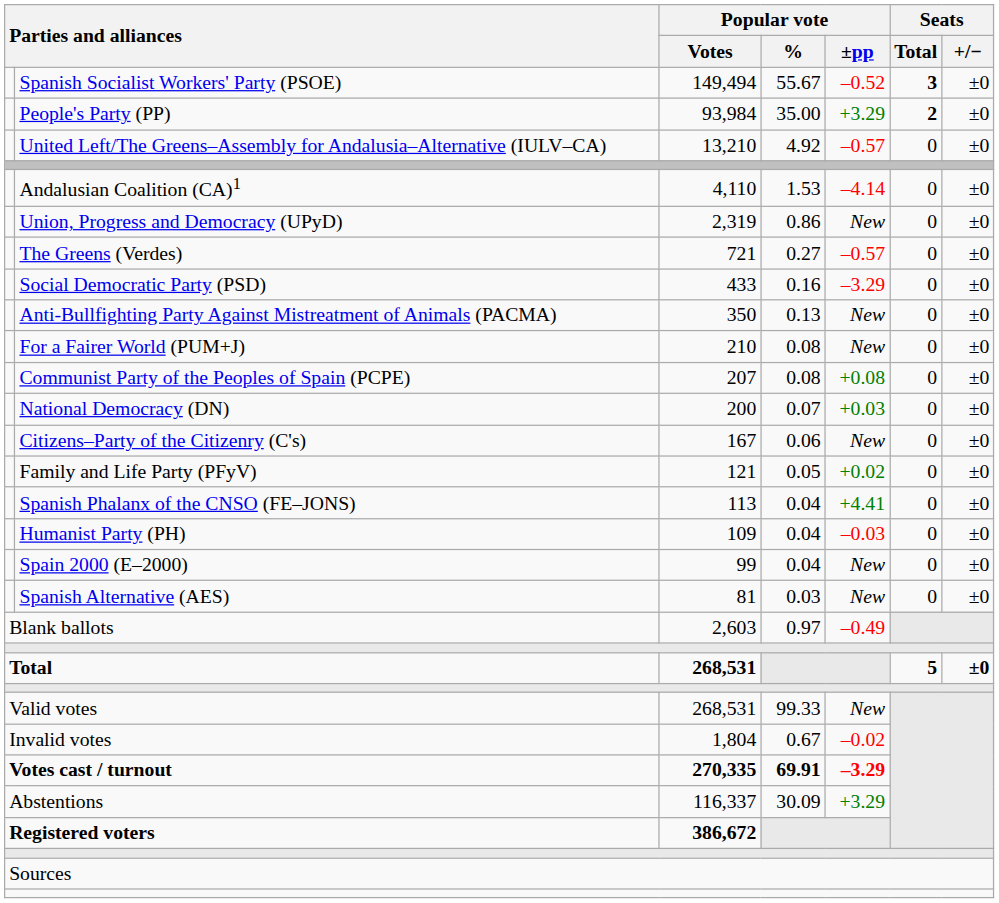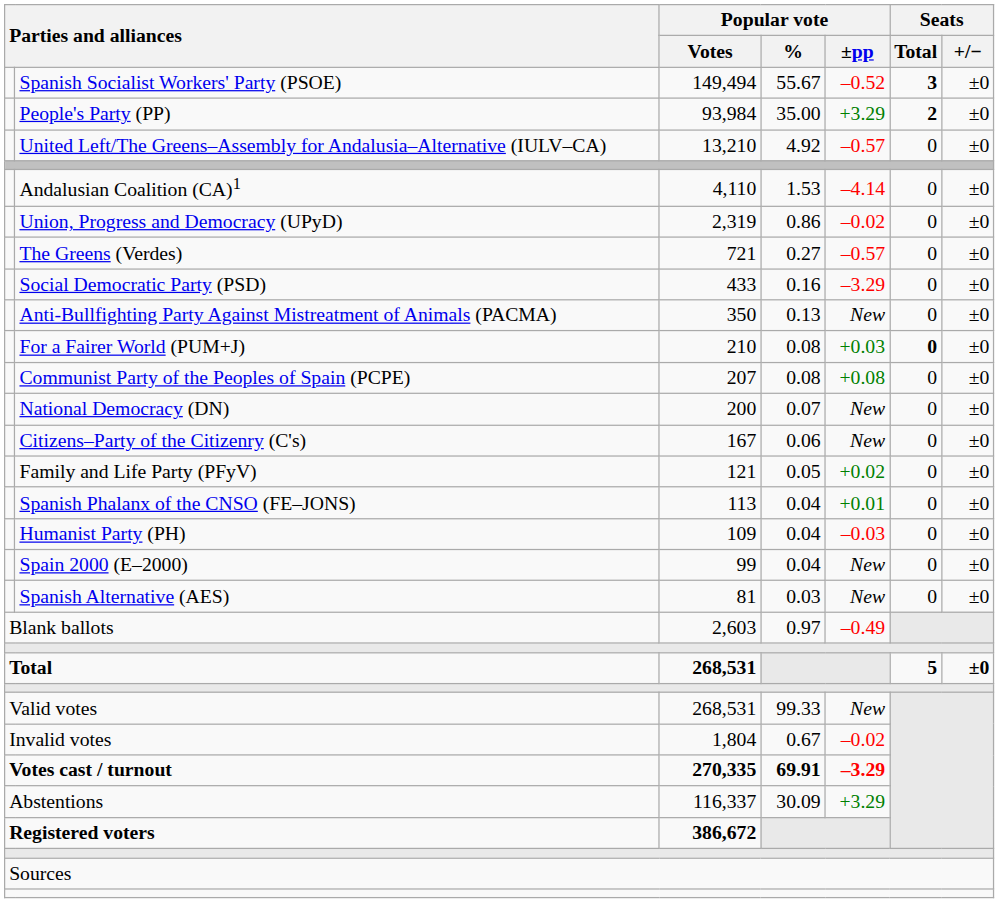(868, 221) New -> (863, 221) –0.02
(868, 346) New -> (862, 346) +0.03
(932, 346) normal -> (932, 346) bold
(862, 409) +0.03 -> (868, 409) New
(862, 502) +4.41 -> (862, 502) +0.01
